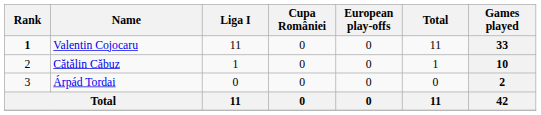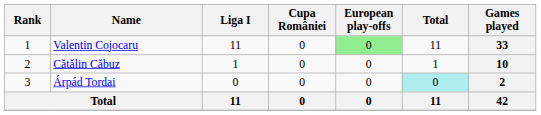(27, 45) bold -> (27, 45) normal
(369, 45) no background -> (369, 45) lightgreen background
(435, 82) no background -> (435, 82) paleturquoise background
